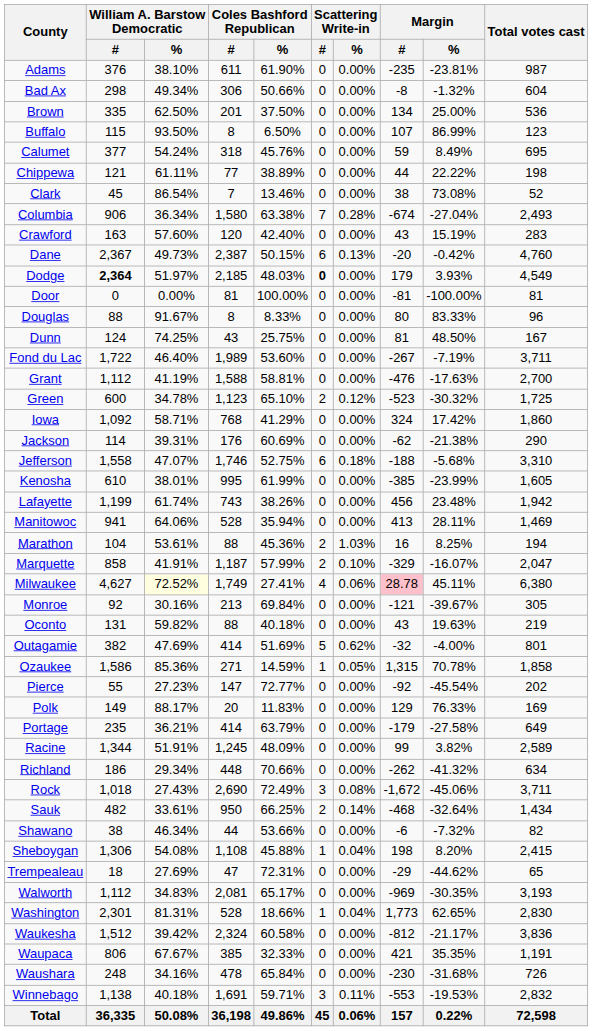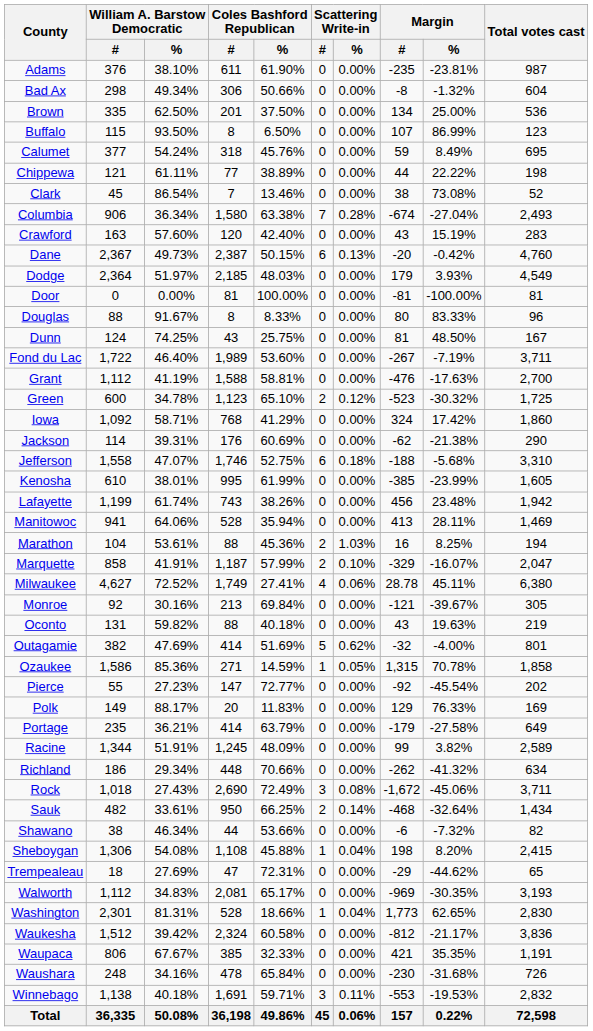(115, 276) bold -> (115, 276) normal
(322, 276) bold -> (322, 276) normal
(176, 584) lightyellow background -> (176, 584) no background
(402, 584) pink background -> (402, 584) no background
